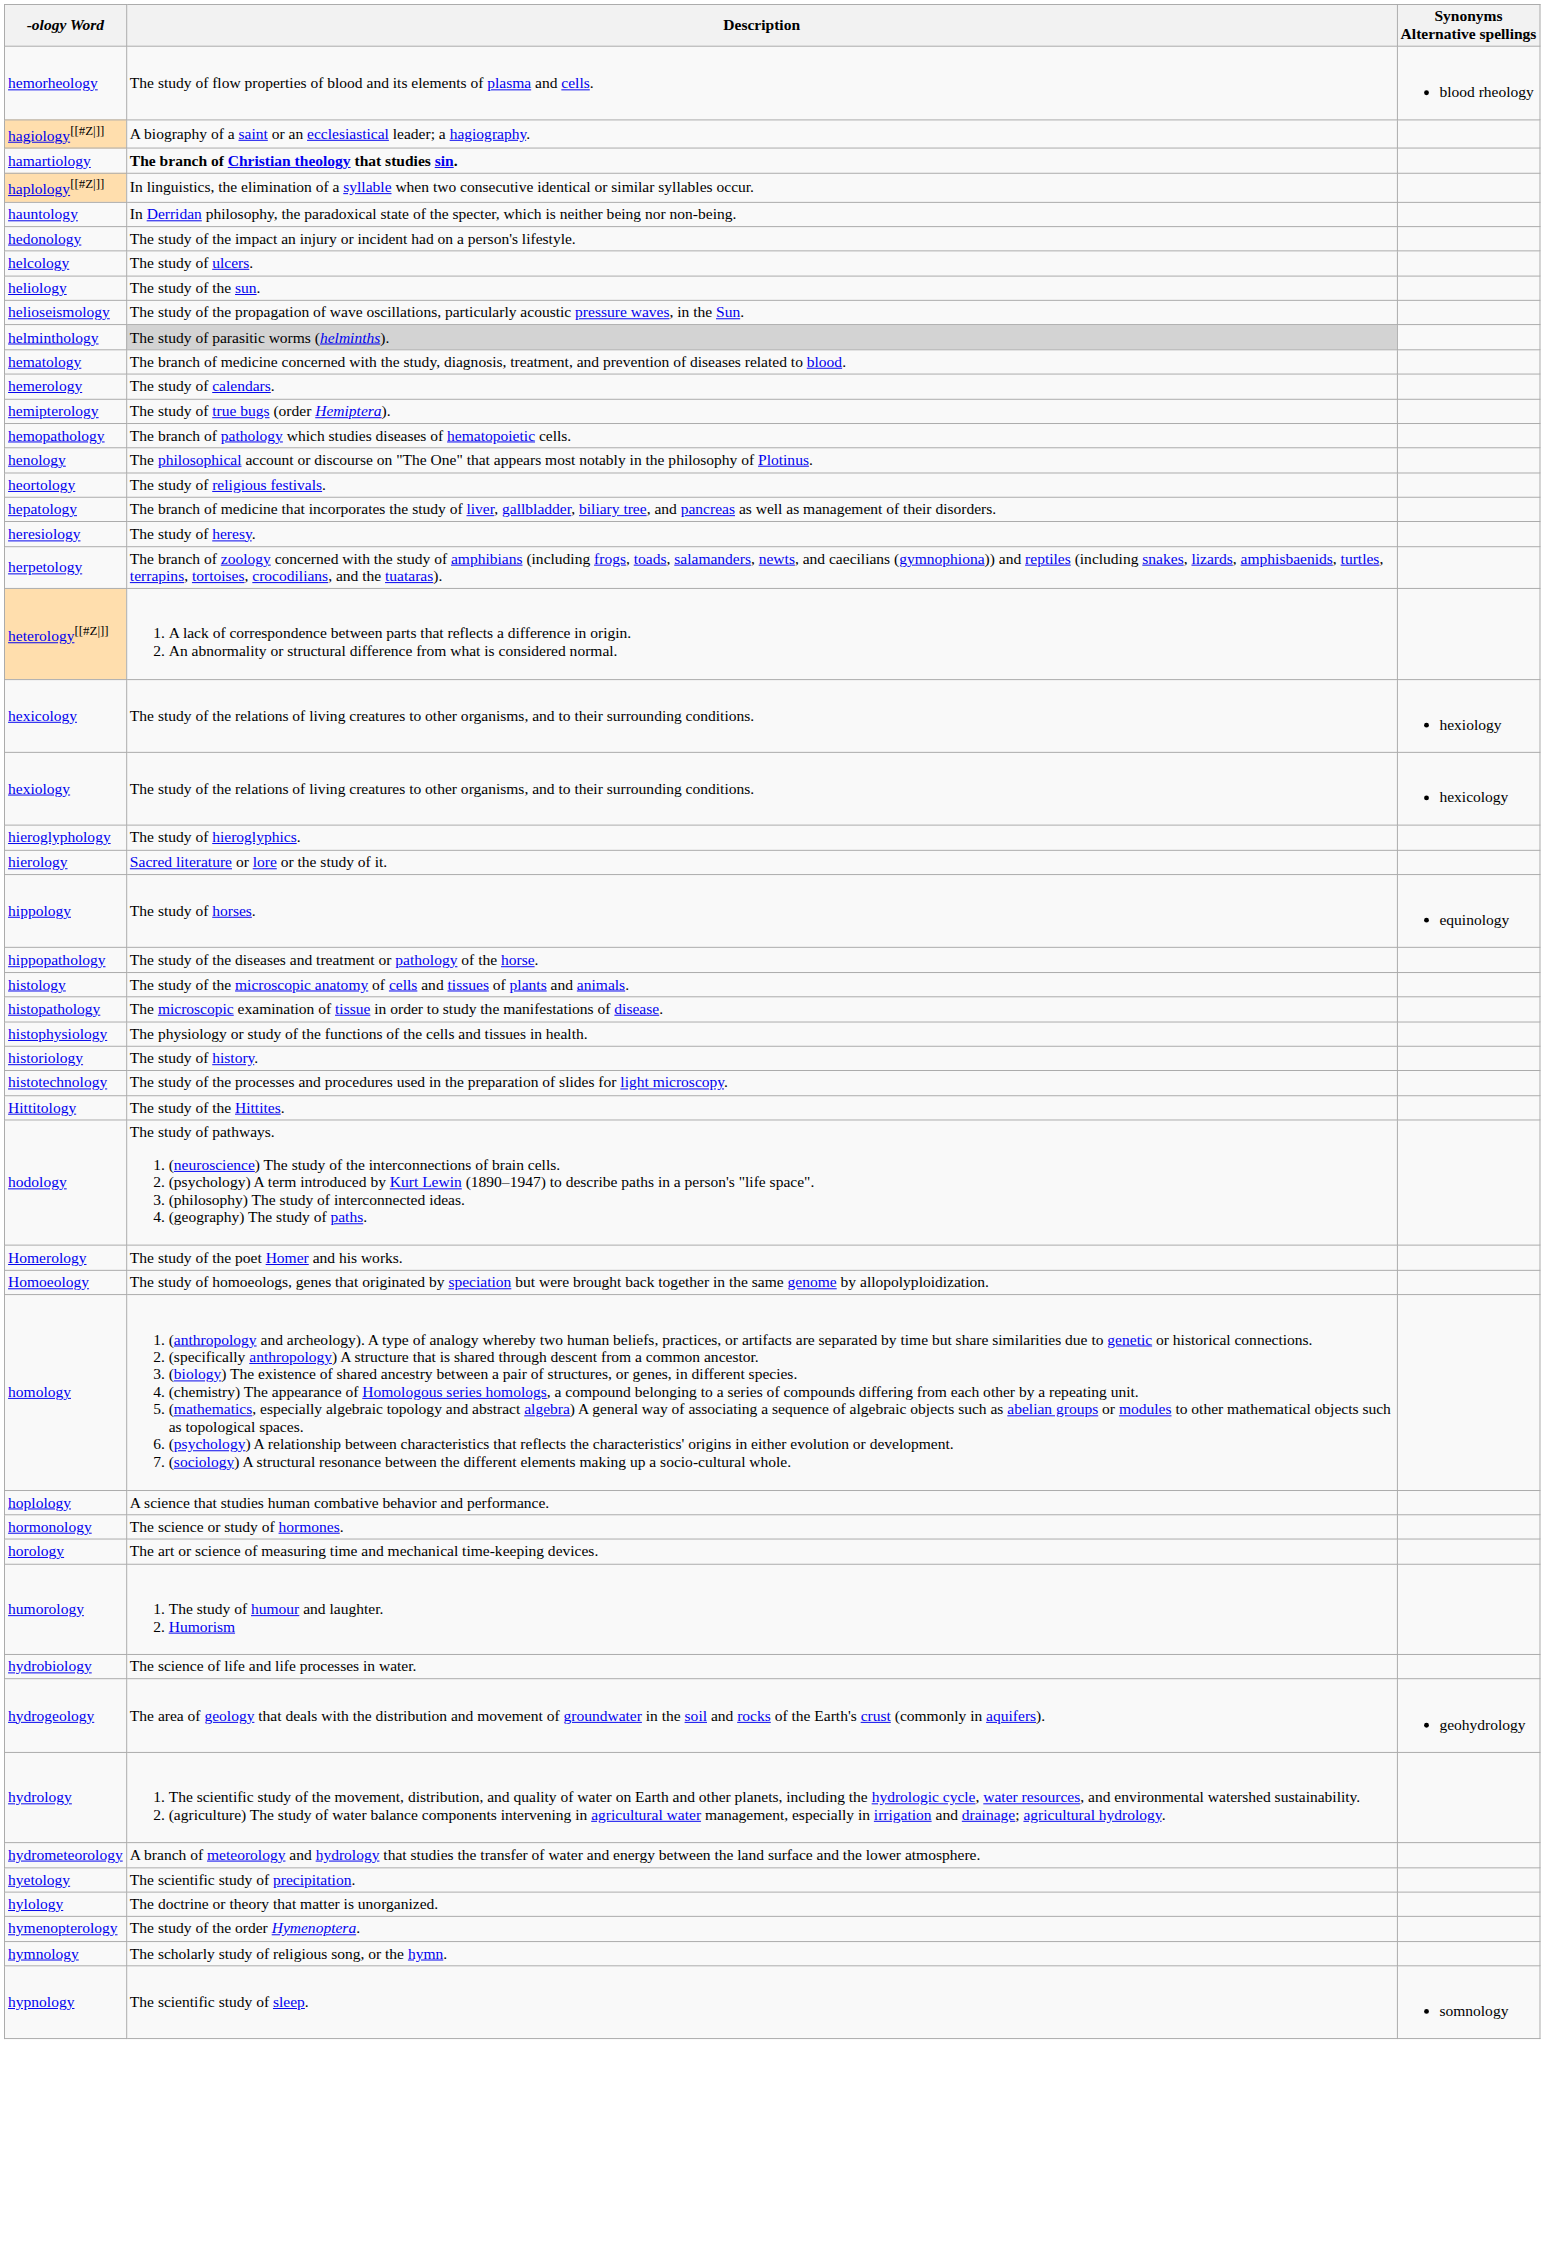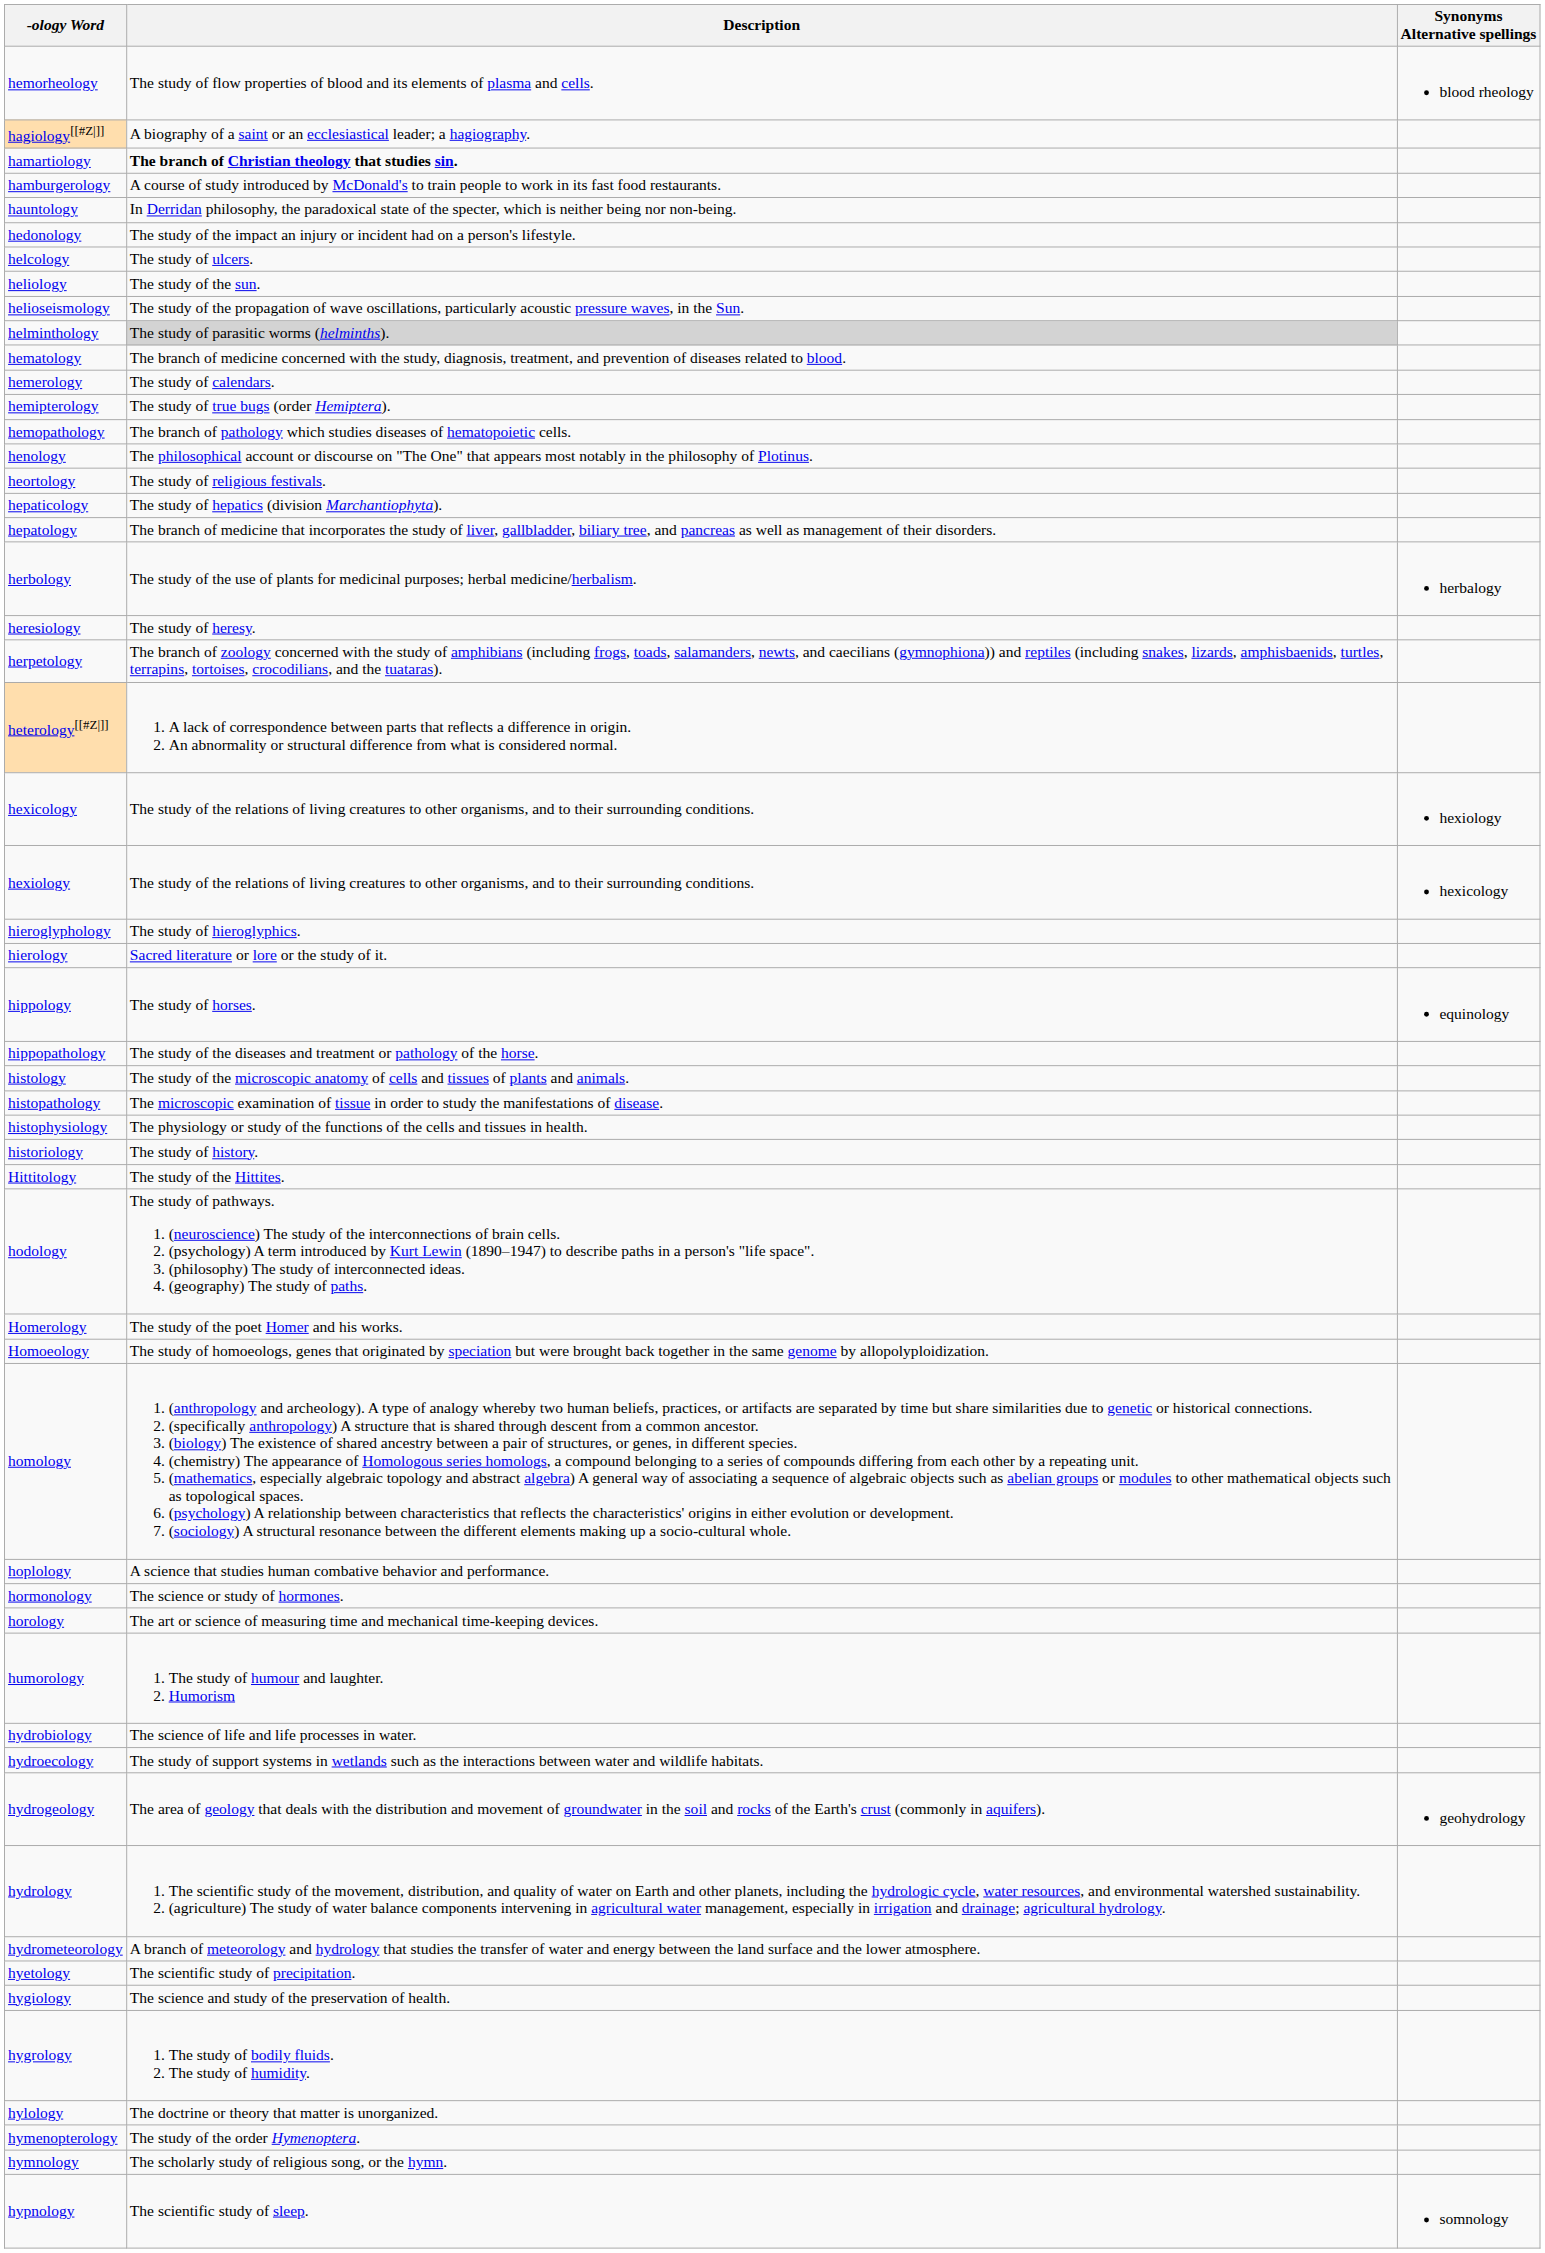+ row: (59, 185)
- row: (56, 187)
+ row: (48, 505)
+ row: (40, 578)
- row: (58, 1083)
+ row: (51, 1760)
+ row: (40, 1997)
+ row: (40, 2055)
